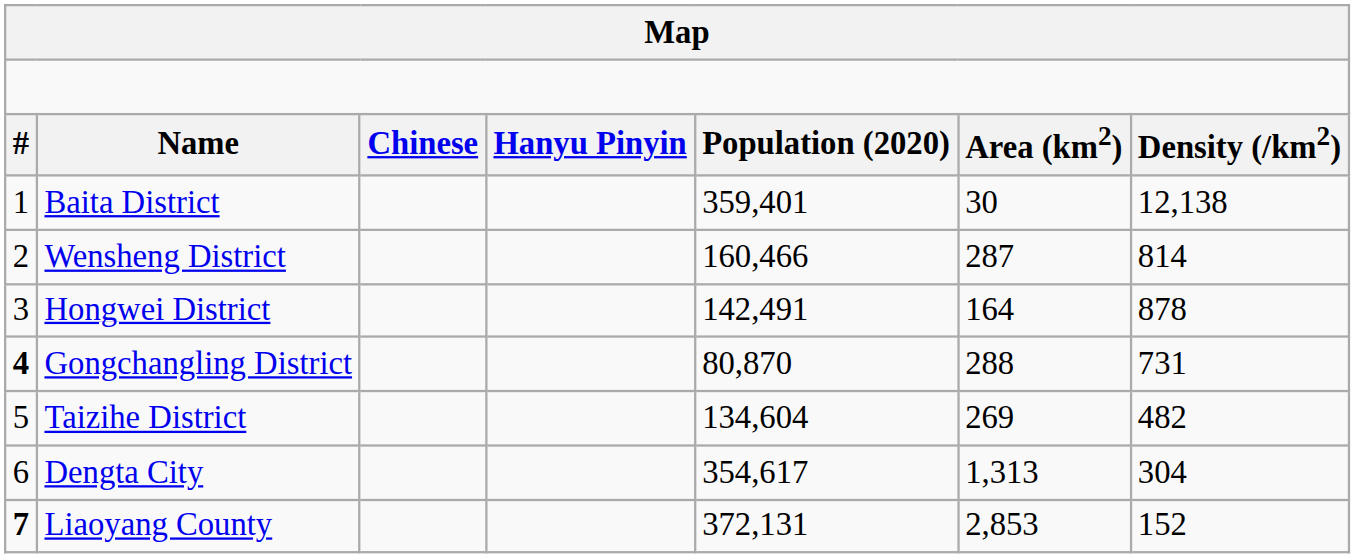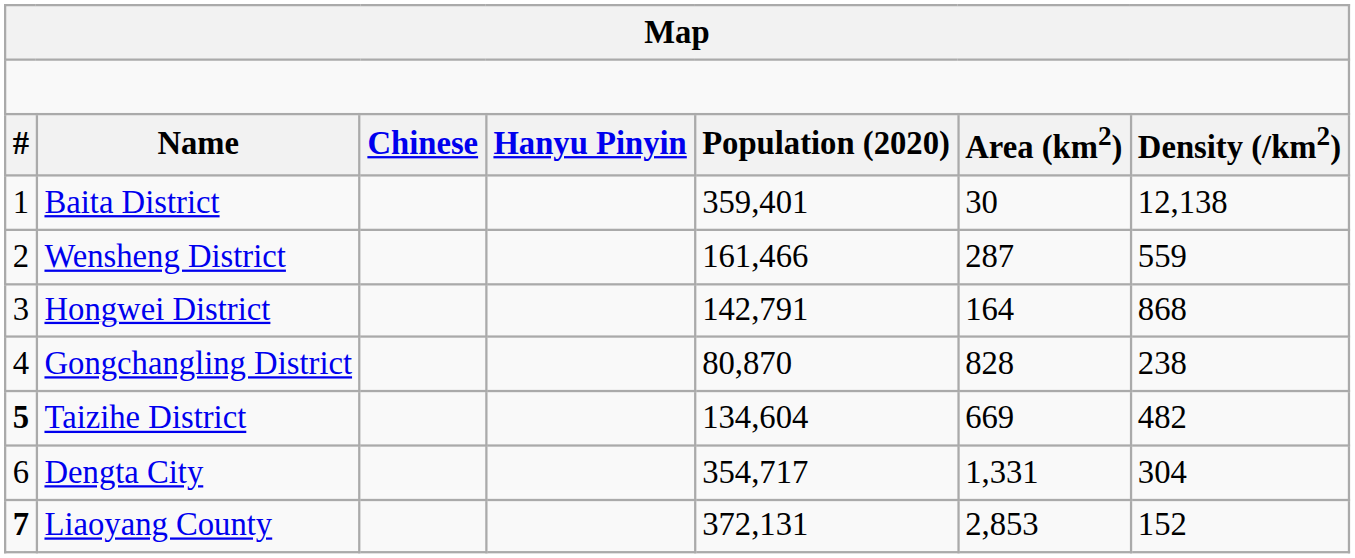(755, 256) 160,466 -> (755, 256) 161,466
(1162, 256) 814 -> (1162, 256) 559
(755, 310) 142,491 -> (755, 310) 142,791
(1162, 310) 878 -> (1162, 310) 868
(21, 363) bold -> (21, 363) normal
(990, 363) 288 -> (990, 363) 828
(1162, 363) 731 -> (1162, 363) 238
(21, 417) normal -> (21, 417) bold
(990, 417) 269 -> (990, 417) 669
(755, 471) 354,617 -> (755, 471) 354,717
(1002, 471) 1,313 -> (1002, 471) 1,331
